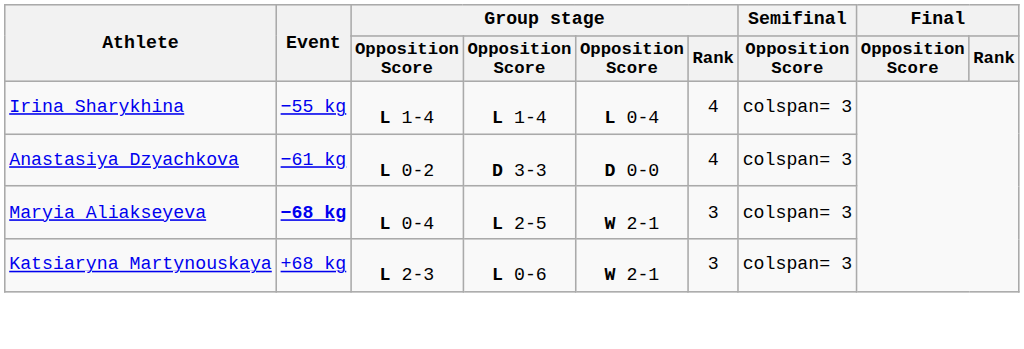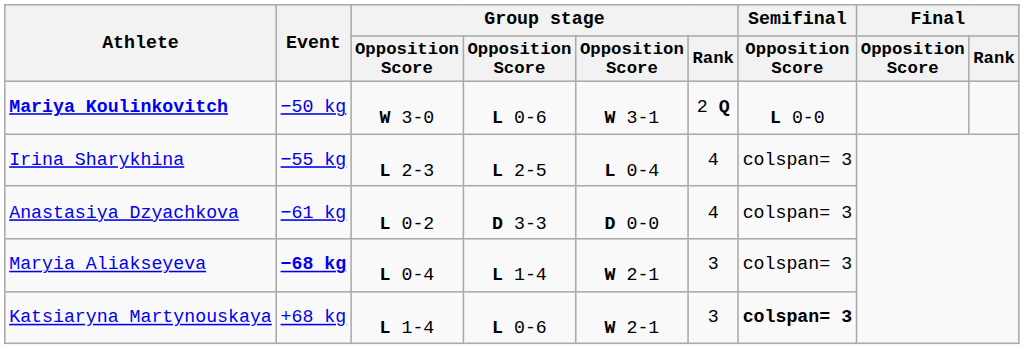+ row: (119, 107)
(407, 118) L 1-4 -> (407, 171) L 2-3
(519, 118) L 1-4 -> (519, 171) L 2-5
(519, 223) L 2-5 -> (519, 276) L 1-4
(407, 276) L 2-3 -> (407, 328) L 1-4
(797, 265) normal -> (797, 317) bold
